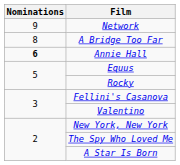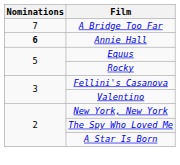- row: (121, 26)
(35, 40) 8 -> (35, 26) 7
